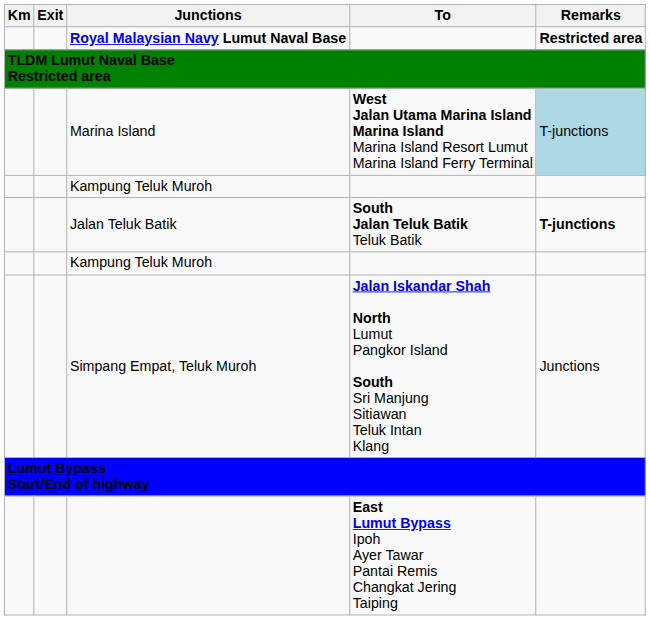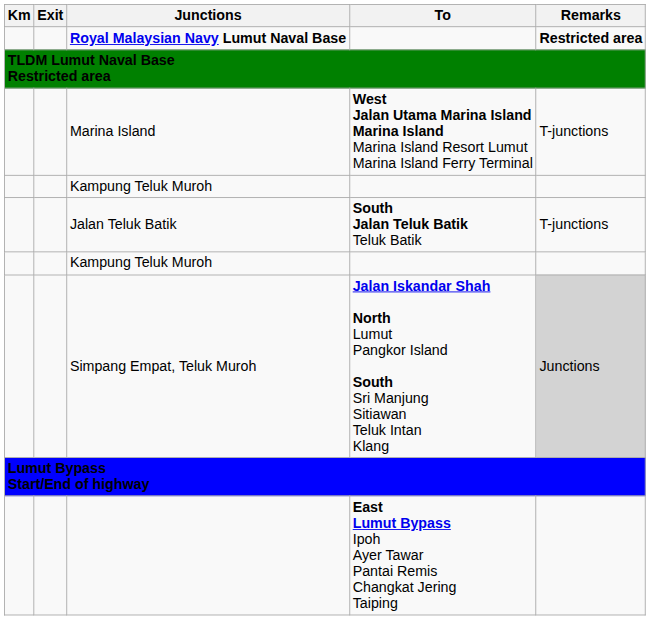(574, 131) lightblue background -> (574, 131) no background
(577, 224) bold -> (574, 224) normal
(570, 366) no background -> (570, 366) lightgrey background
